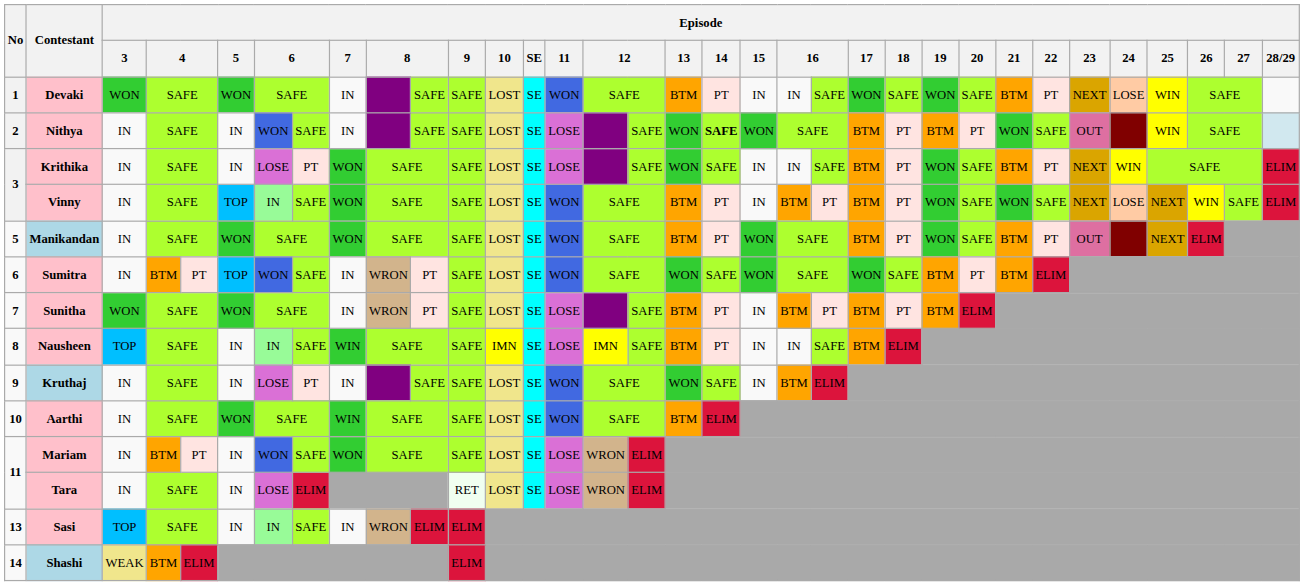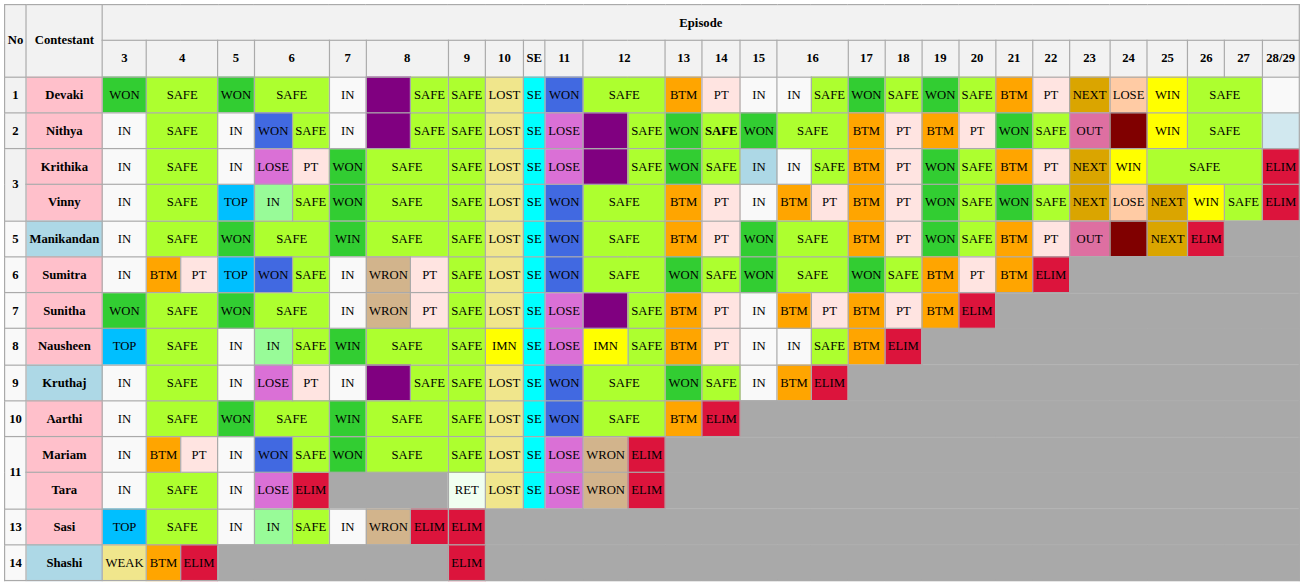(759, 166) no background -> (759, 166) lightblue background
(348, 238) WON -> (348, 238) WIN
